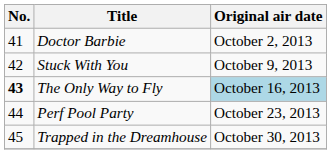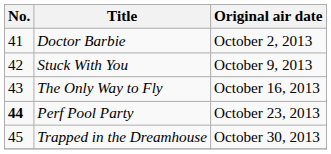(16, 88) bold -> (16, 88) normal
(267, 88) lightblue background -> (267, 88) no background
(16, 112) normal -> (16, 112) bold
